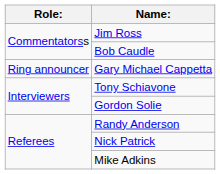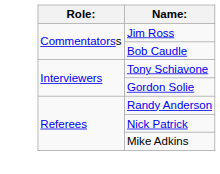- row: (153, 69)
